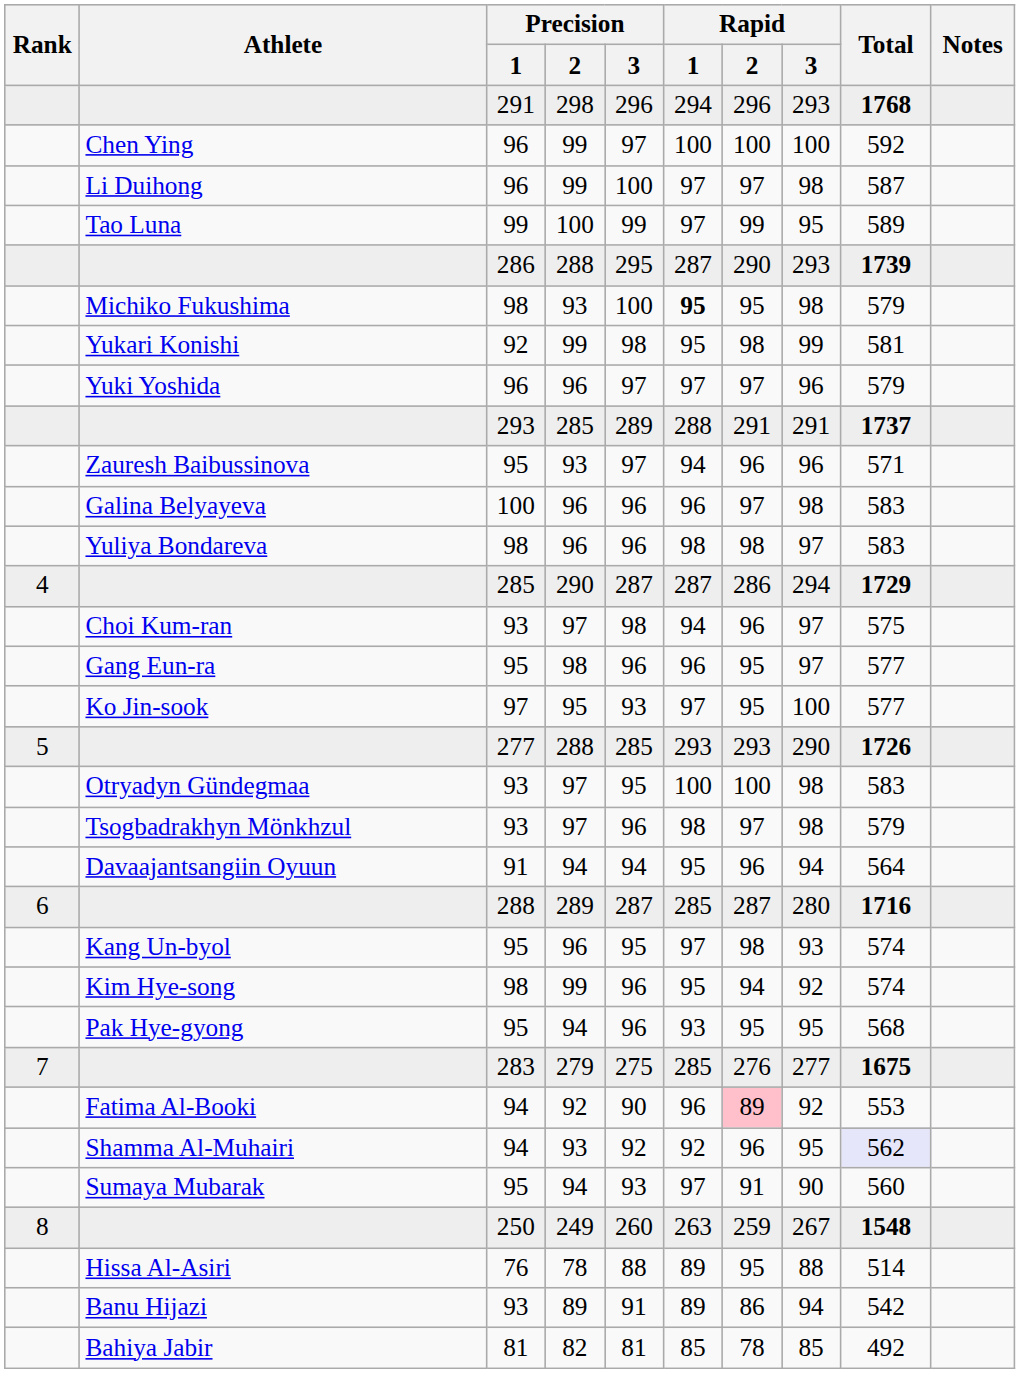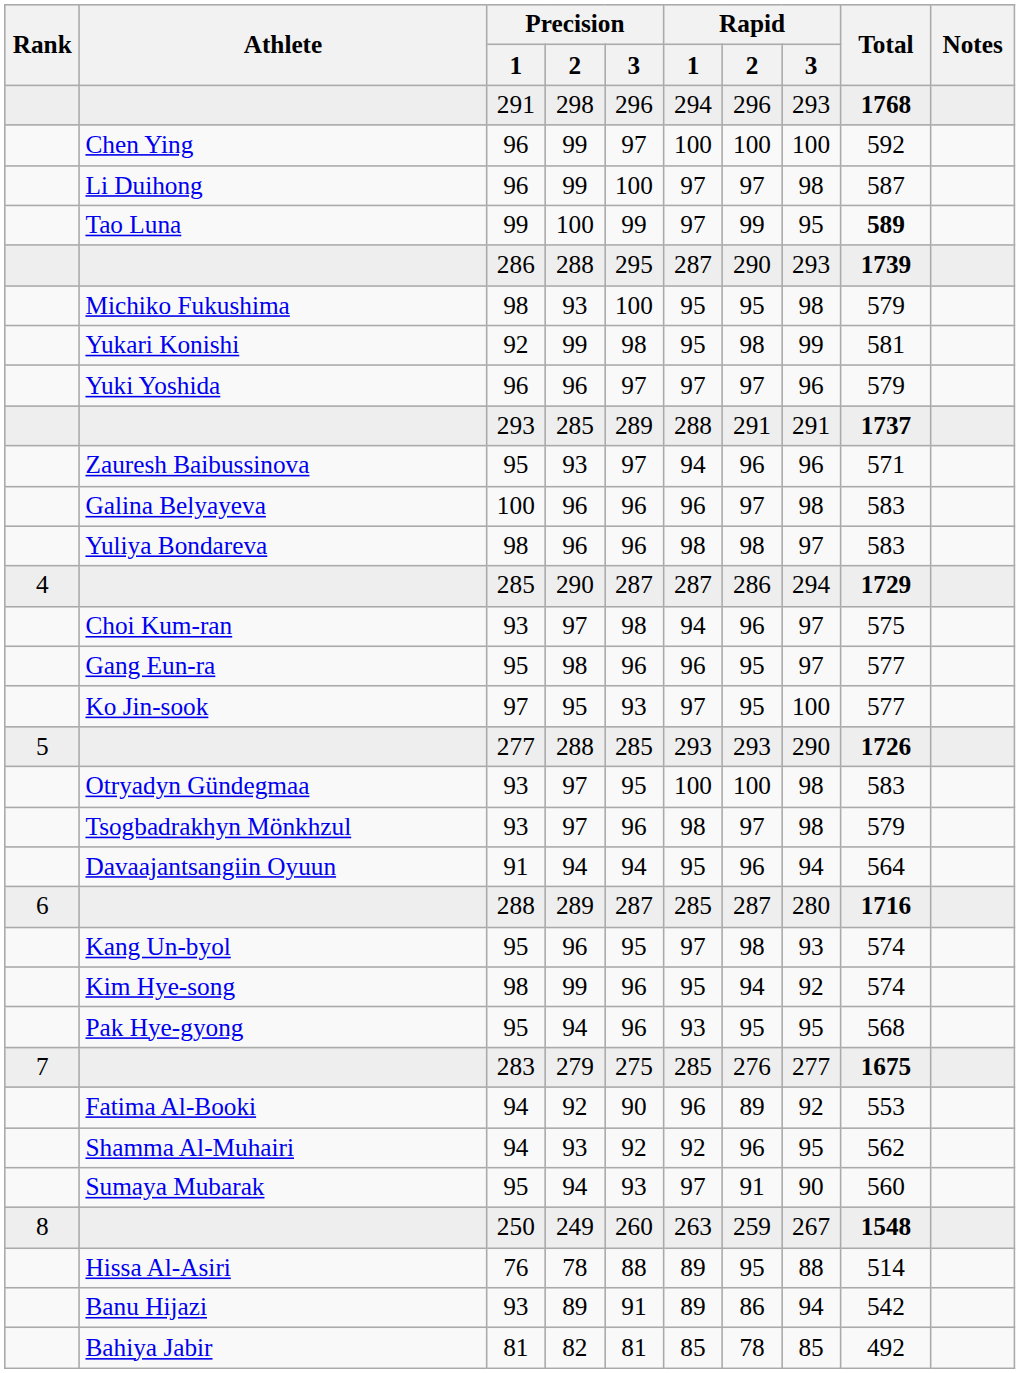(886, 225) normal -> (886, 225) bold
(693, 305) bold -> (693, 305) normal
(752, 1107) pink background -> (752, 1107) no background
(886, 1147) lavender background -> (886, 1147) no background
